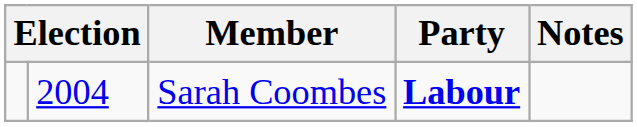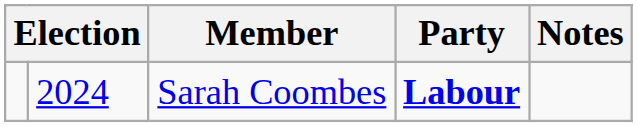(72, 90) 2004 -> (72, 90) 2024
